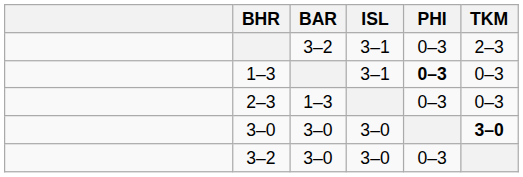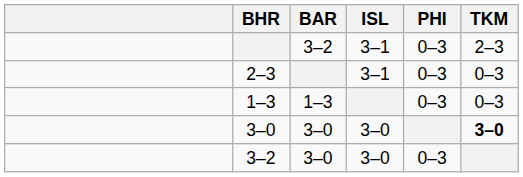(261, 74) 1–3 -> (261, 74) 2–3
(432, 74) bold -> (432, 74) normal
(261, 102) 2–3 -> (261, 102) 1–3
